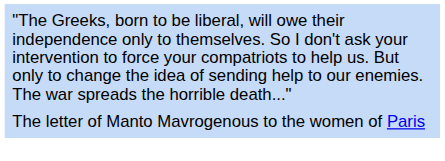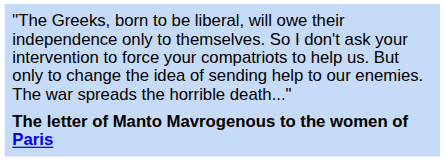(219, 121) normal -> (210, 131) bold
